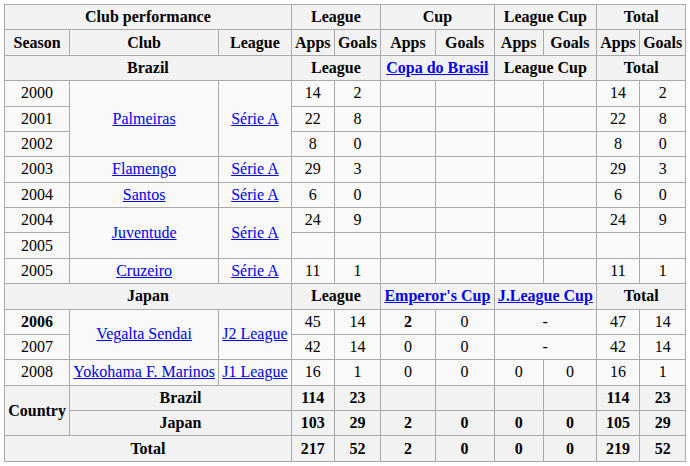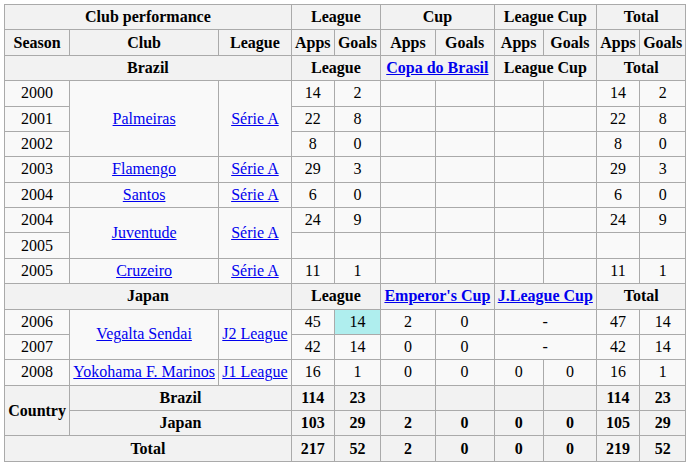(37, 321) bold -> (37, 321) normal
(357, 321) no background -> (357, 321) paleturquoise background
(408, 321) bold -> (408, 321) normal
